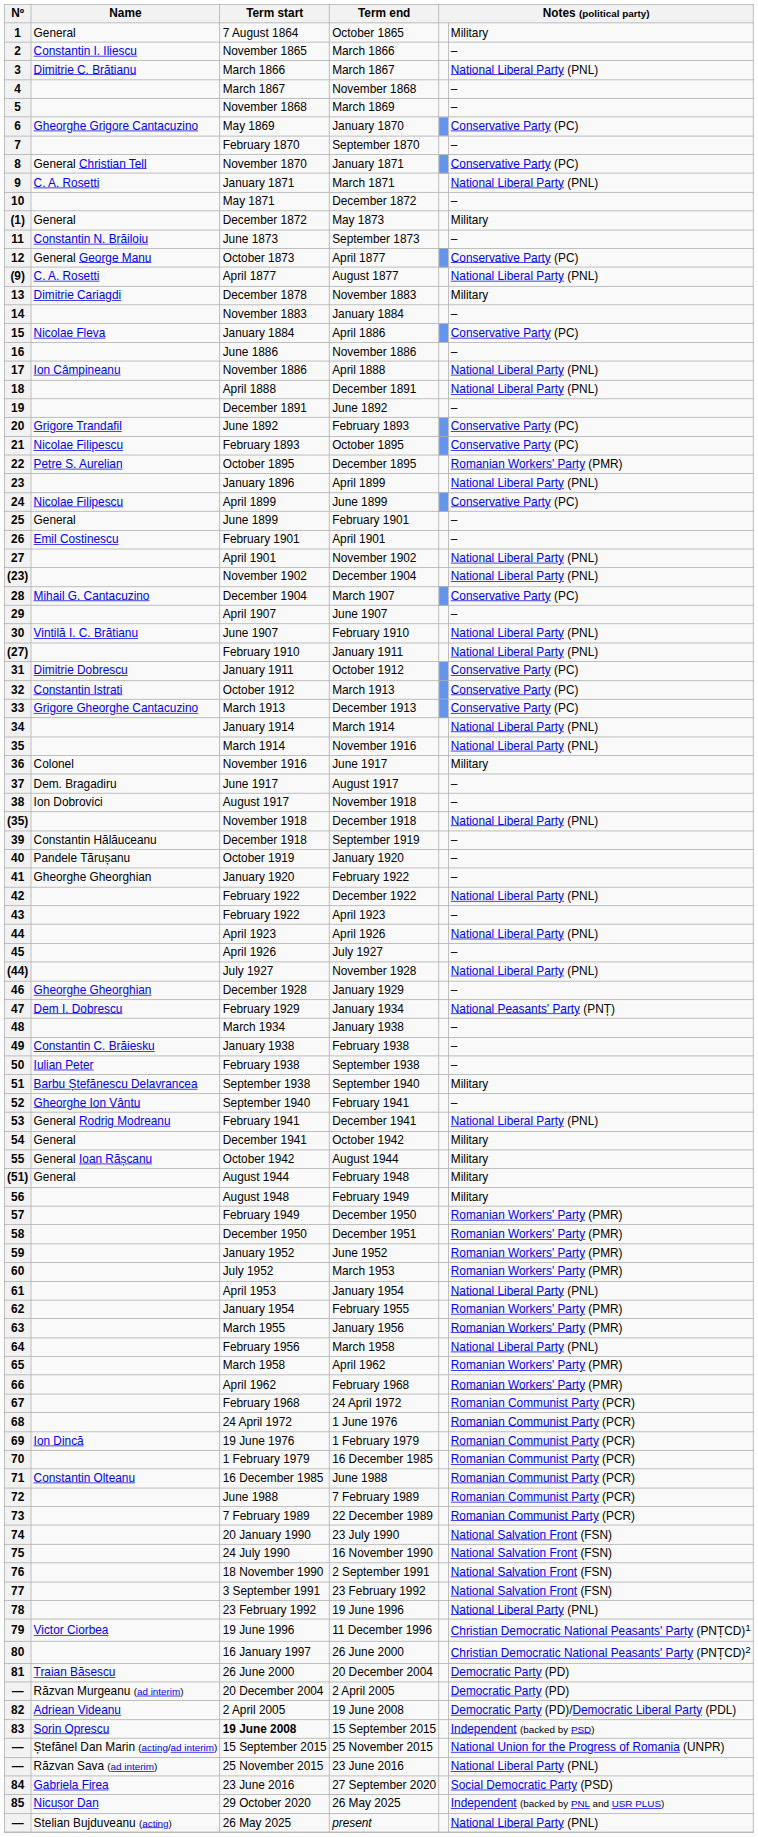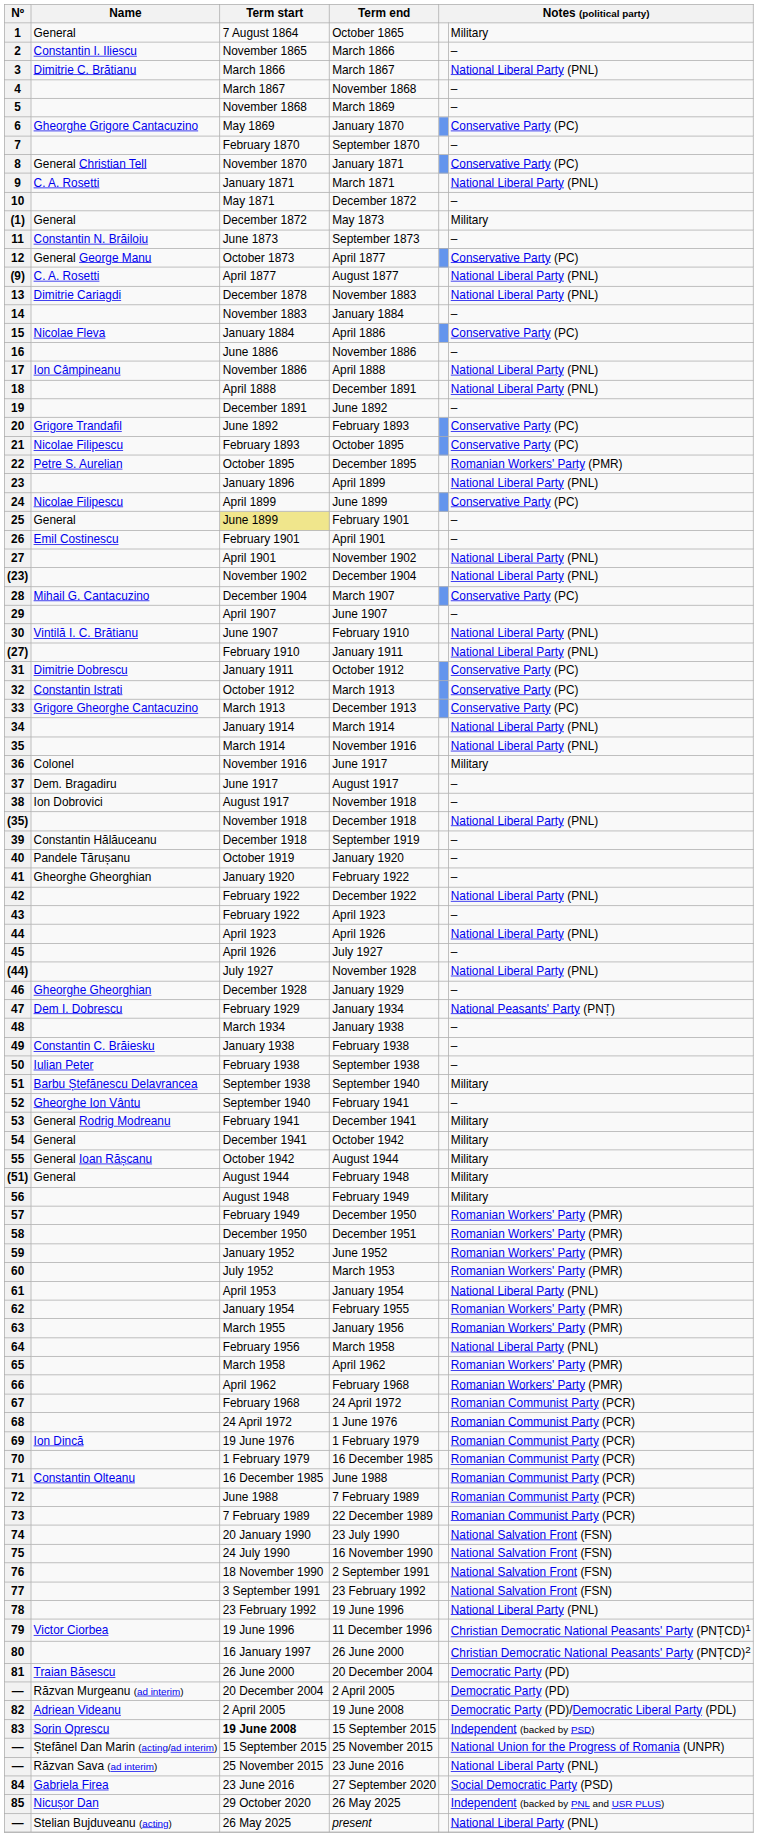(470, 295) Military -> (524, 295) National Liberal Party (PNL)
(250, 520) no background -> (250, 520) khaki background
(524, 1121) National Liberal Party (PNL) -> (470, 1121) Military
